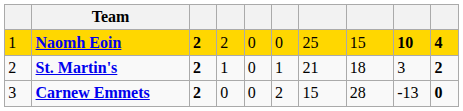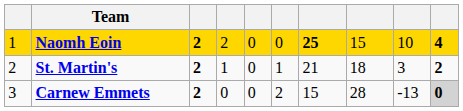(310, 42) normal -> (310, 42) bold
(405, 42) bold -> (405, 42) normal
(439, 93) no background -> (439, 93) lightgrey background
